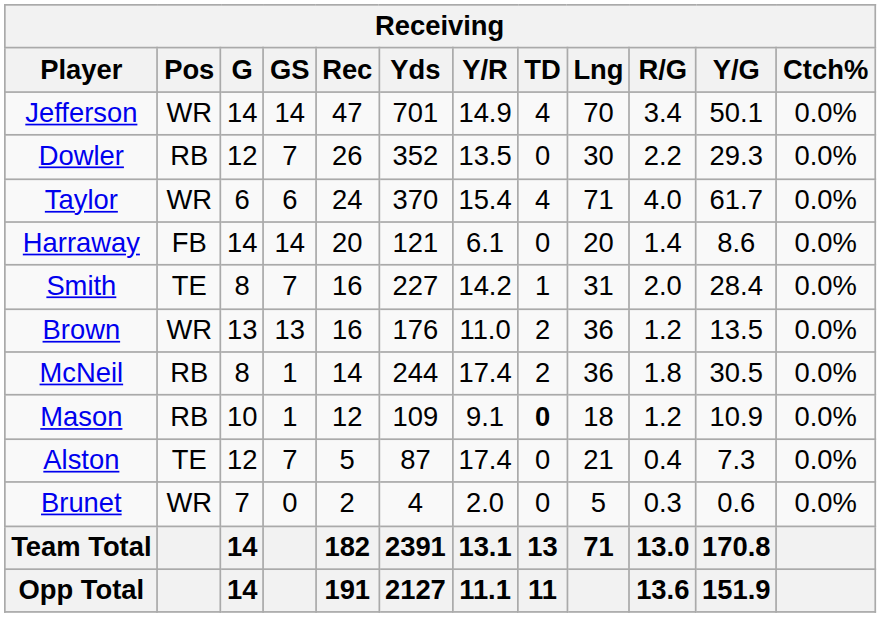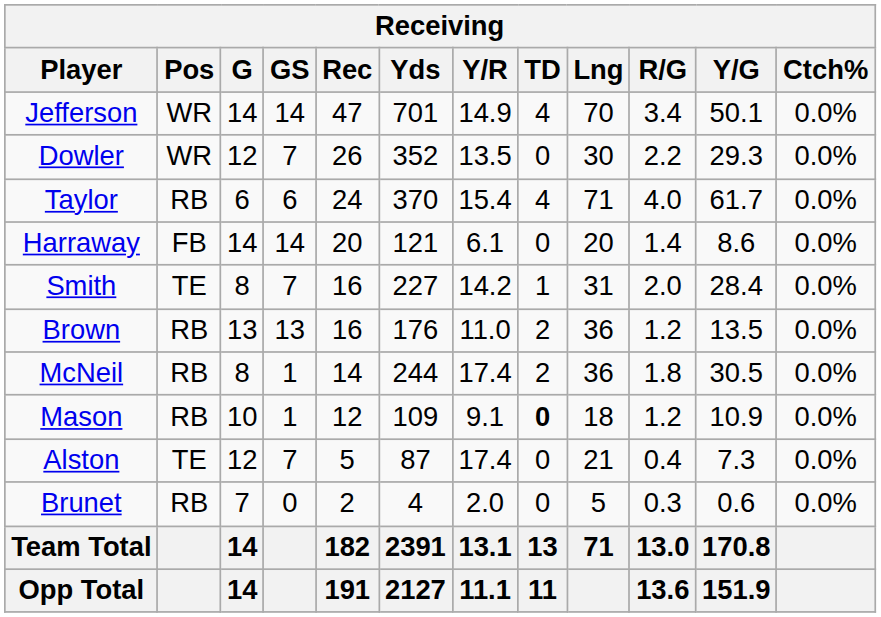(189, 156) RB -> (189, 156) WR
(189, 199) WR -> (189, 199) RB
(189, 329) WR -> (189, 329) RB
(189, 503) WR -> (189, 503) RB
